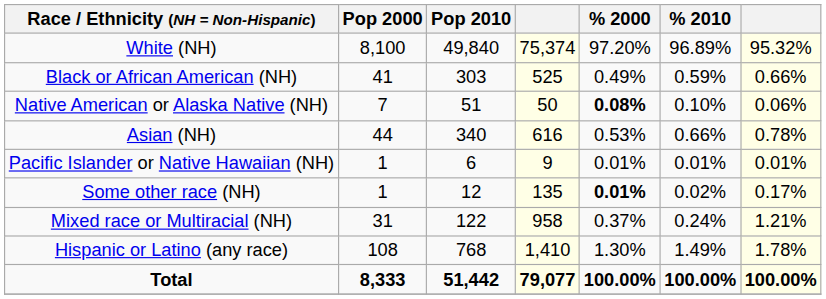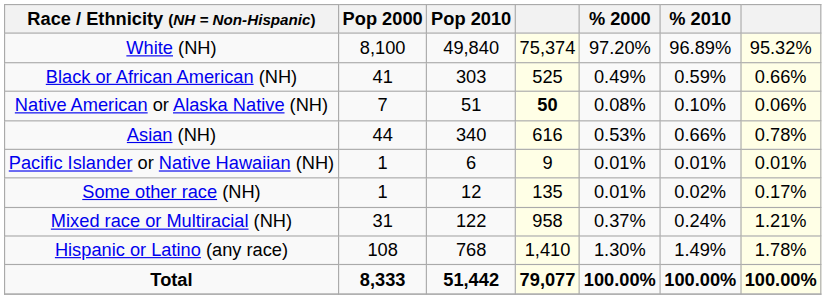(548, 105) normal -> (548, 105) bold
(620, 105) bold -> (620, 105) normal
(620, 192) bold -> (620, 192) normal
